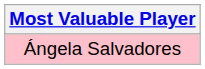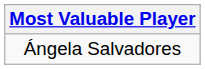(102, 49) pink background -> (102, 49) no background
